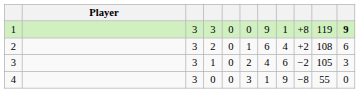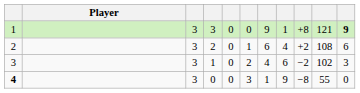(324, 29) 119 -> (324, 29) 121
(324, 63) 105 -> (324, 63) 102
(13, 79) normal -> (13, 79) bold
